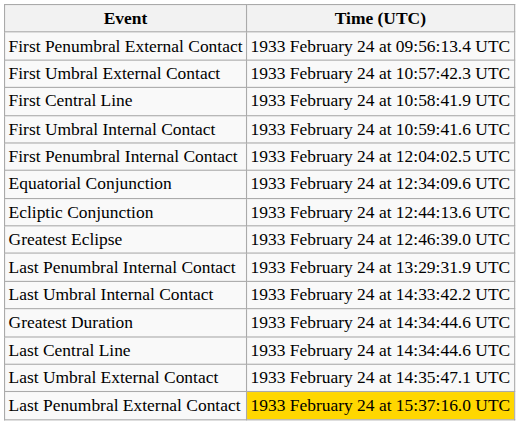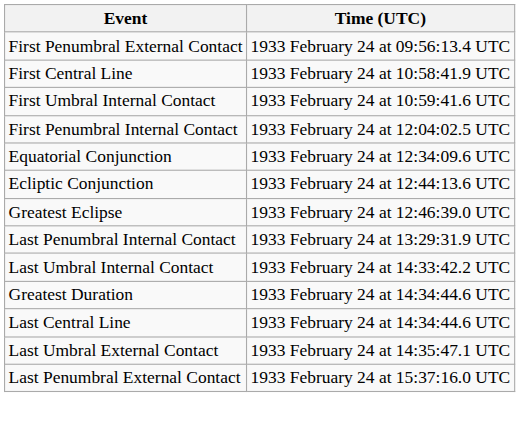- row: (114, 73)
(380, 405) gold background -> (380, 377) no background
